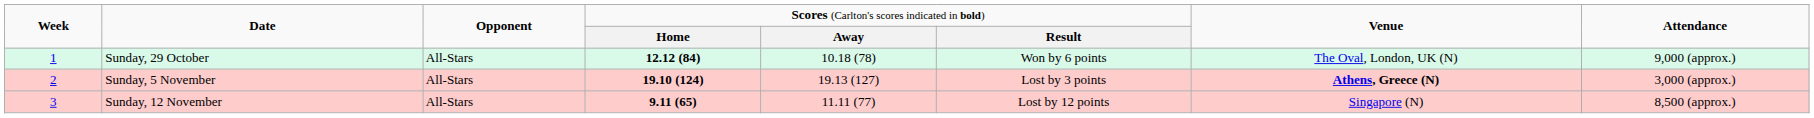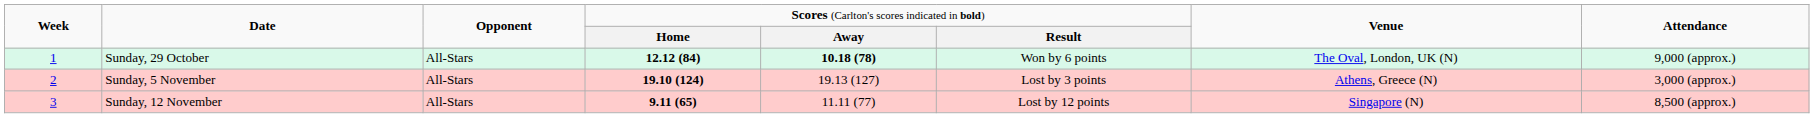(849, 58) normal -> (849, 58) bold
(1386, 80) bold -> (1386, 80) normal
